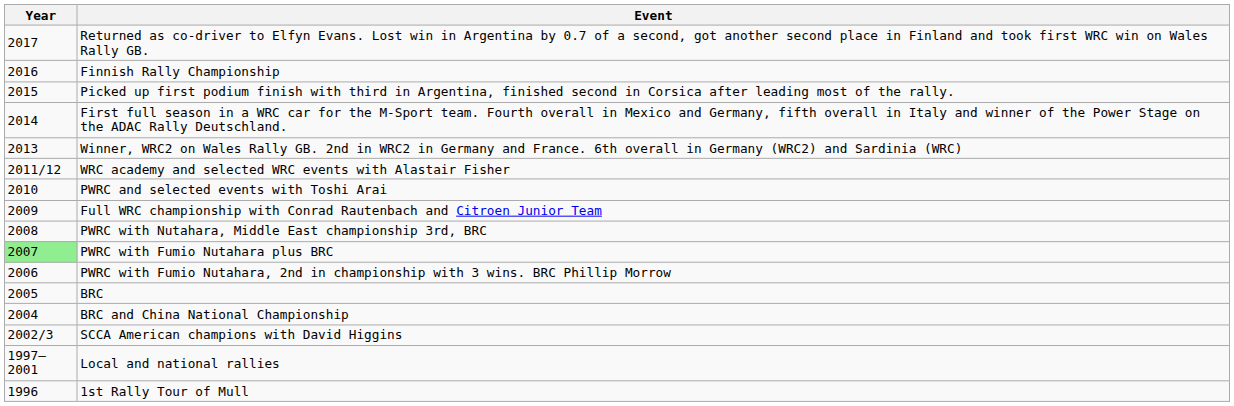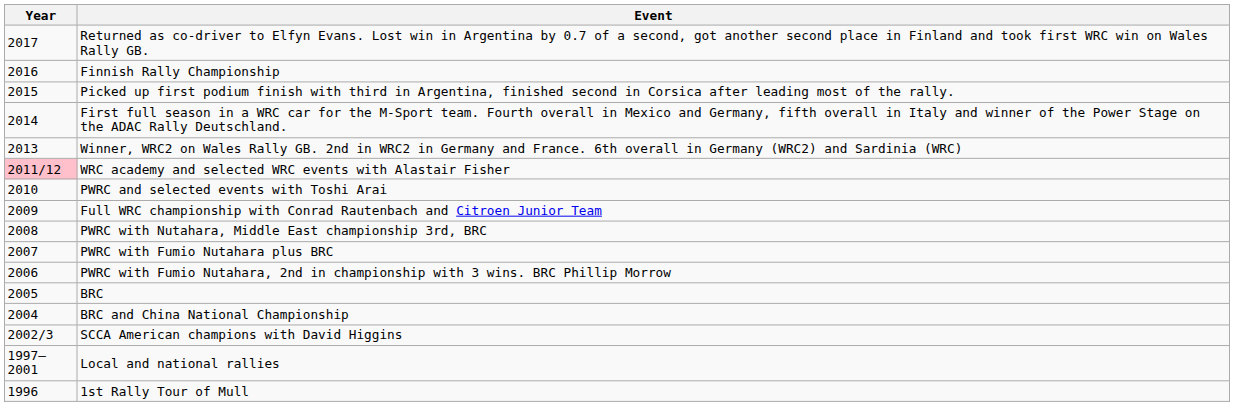(34, 169) no background -> (34, 169) pink background
(23, 252) lightgreen background -> (23, 252) no background
